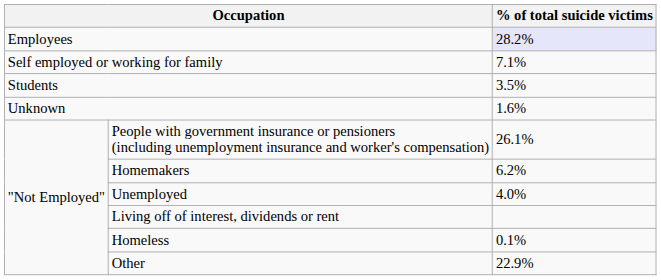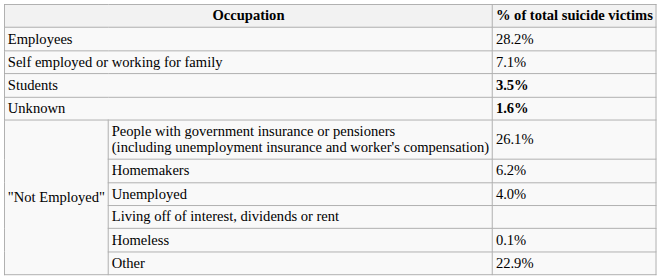(515, 39) lavender background -> (515, 39) no background
(511, 85) normal -> (512, 85) bold
(511, 108) normal -> (512, 108) bold
